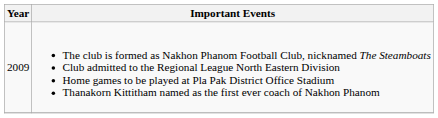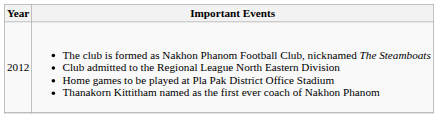(18, 67) 2009 -> (18, 67) 2012
